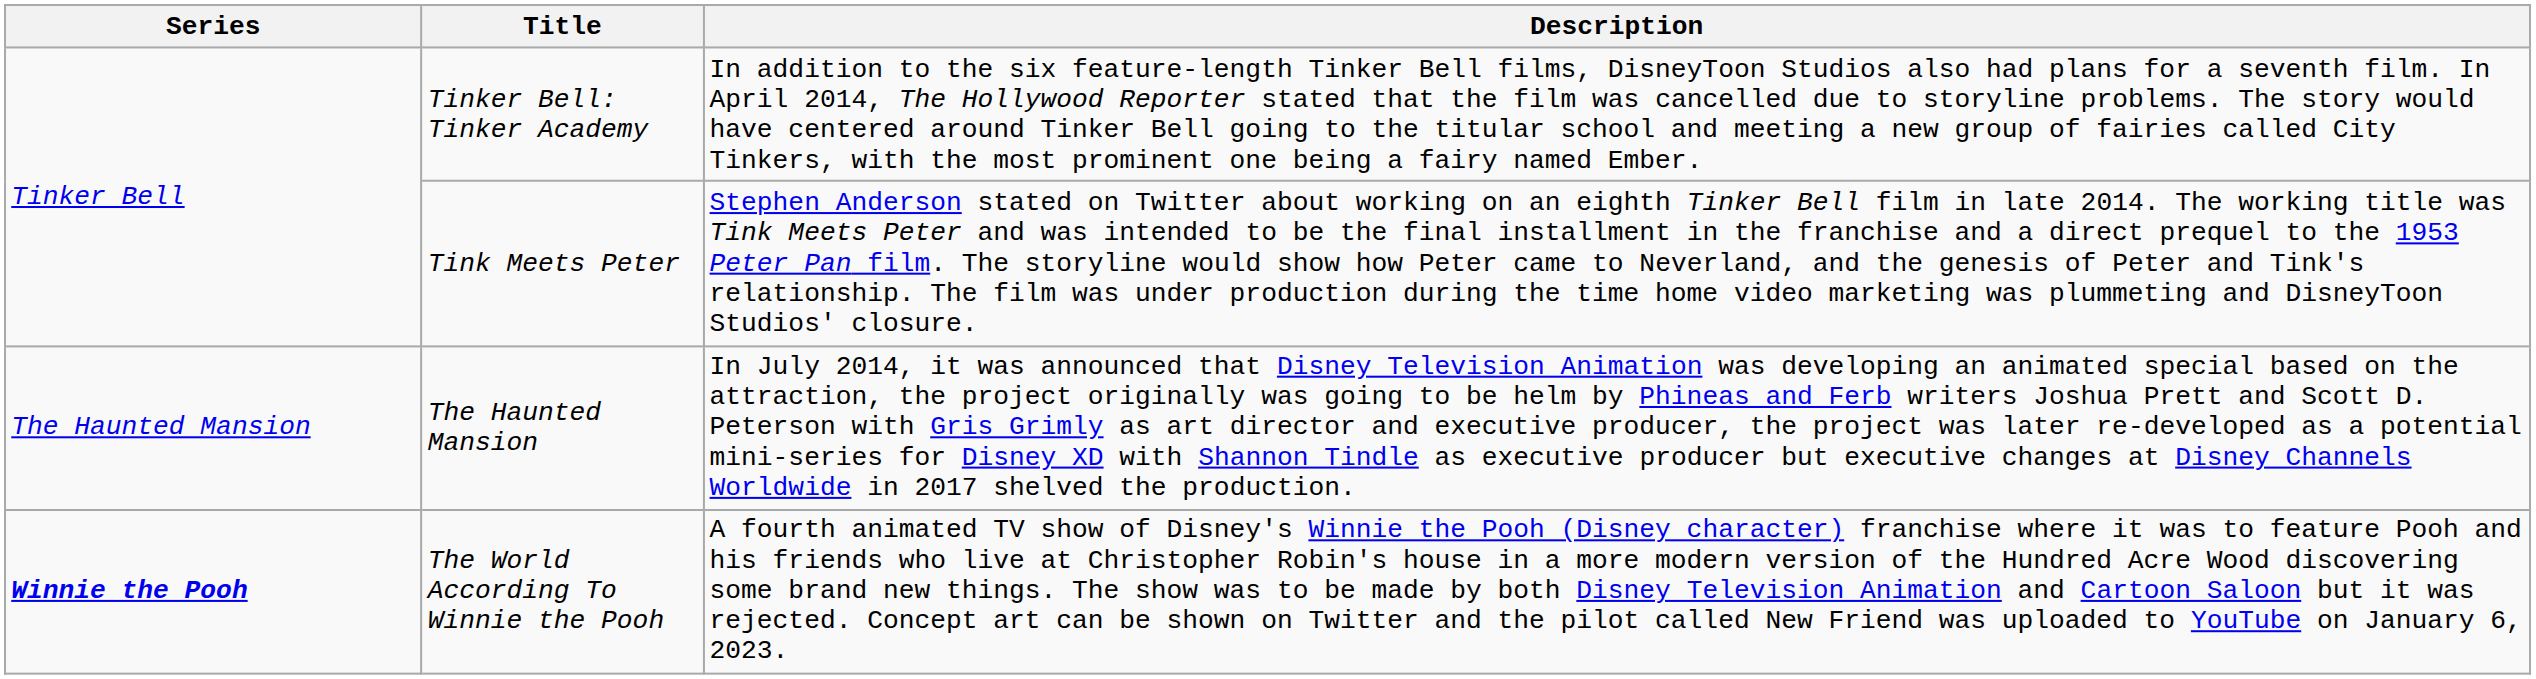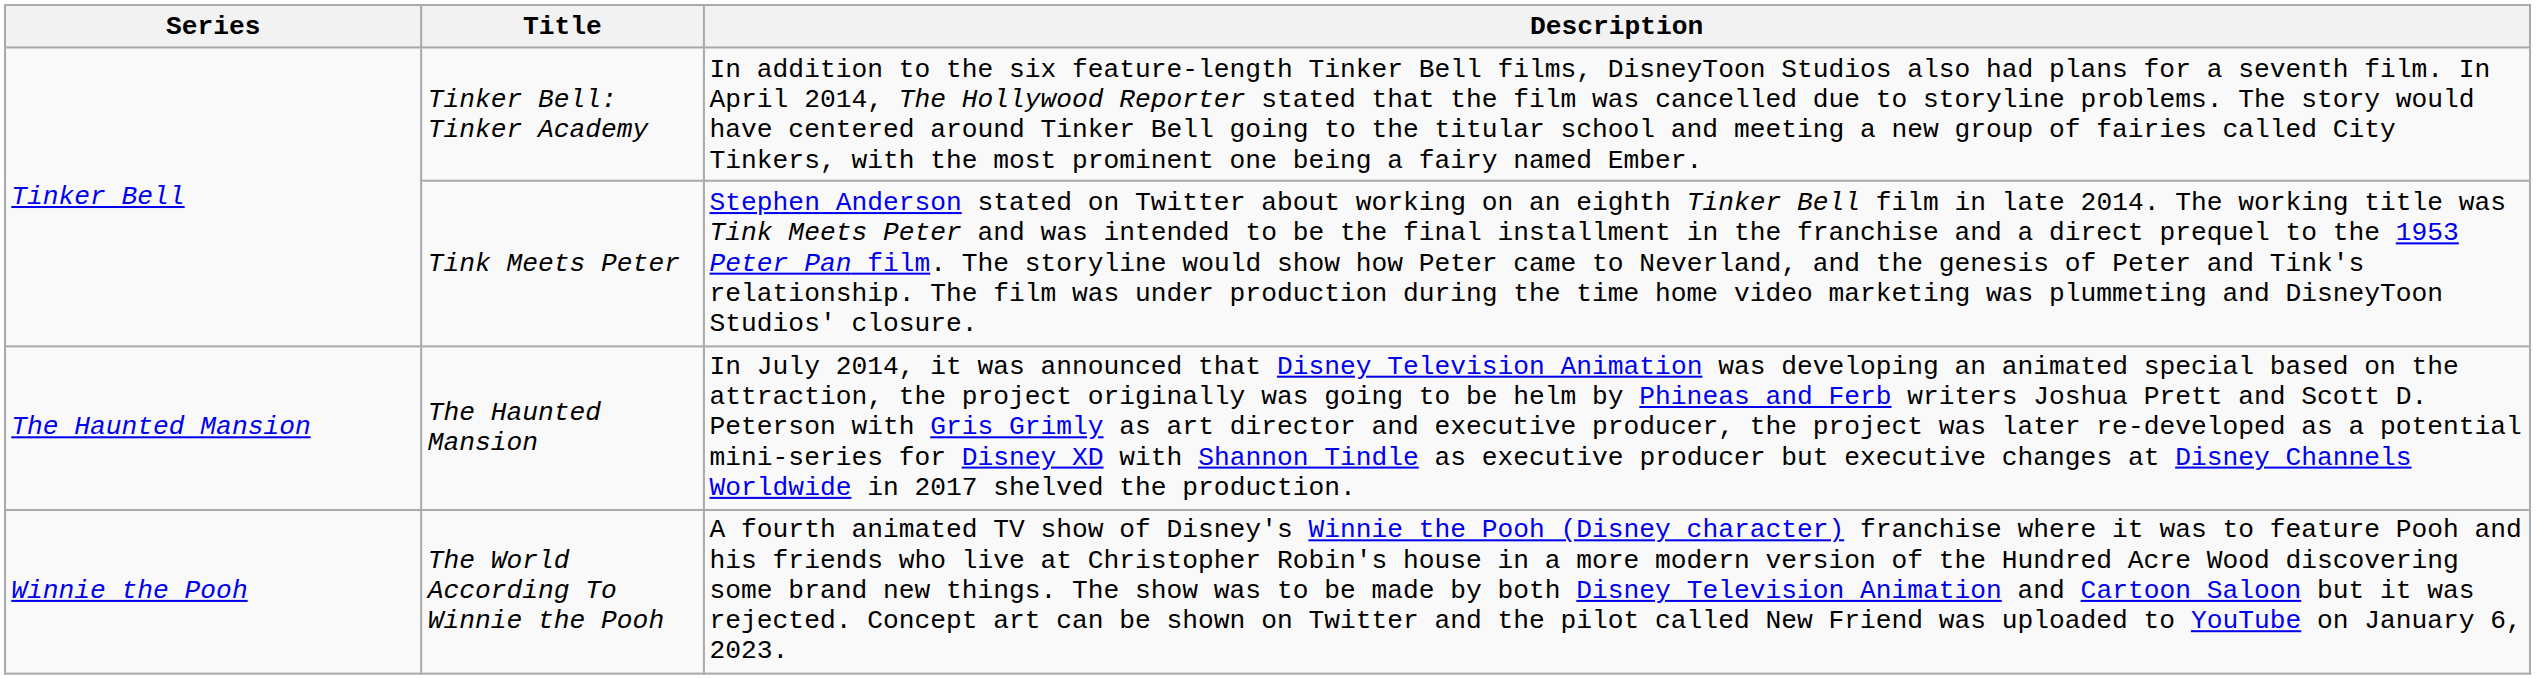(129, 592) bold -> (129, 592) normal
